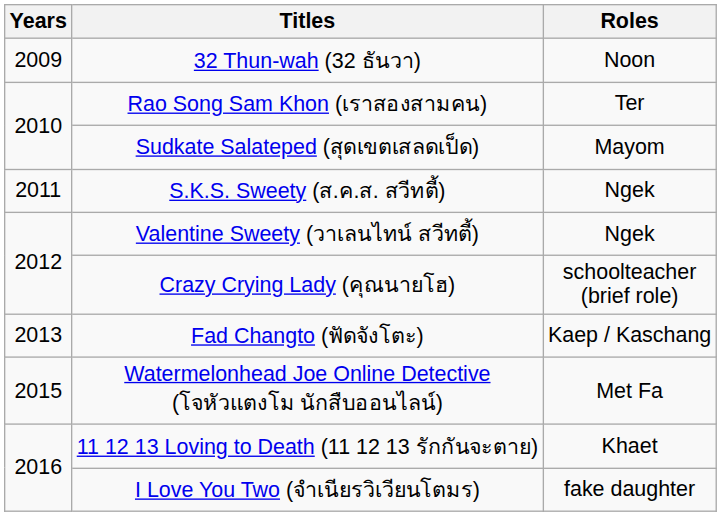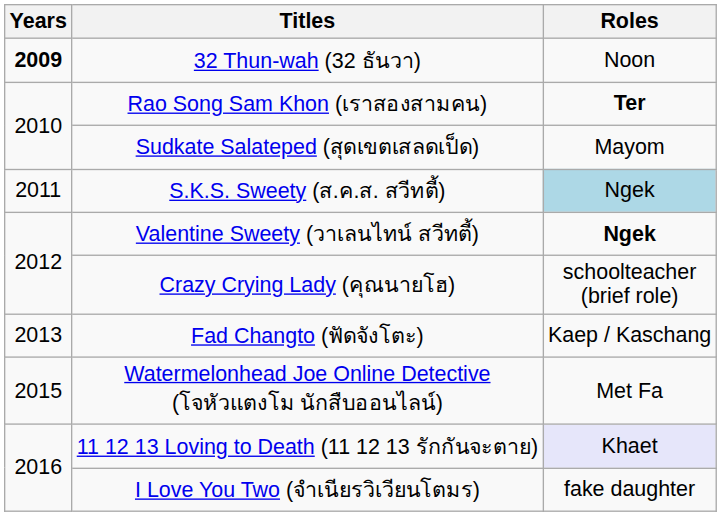(38, 60) normal -> (38, 60) bold
(630, 103) normal -> (630, 103) bold
(630, 190) no background -> (630, 190) lightblue background
(630, 233) normal -> (630, 233) bold
(630, 446) no background -> (630, 446) lavender background
